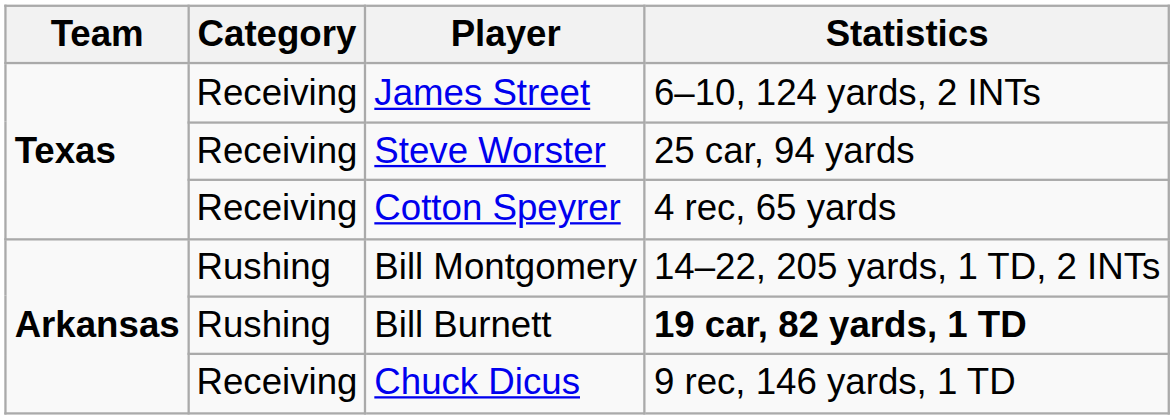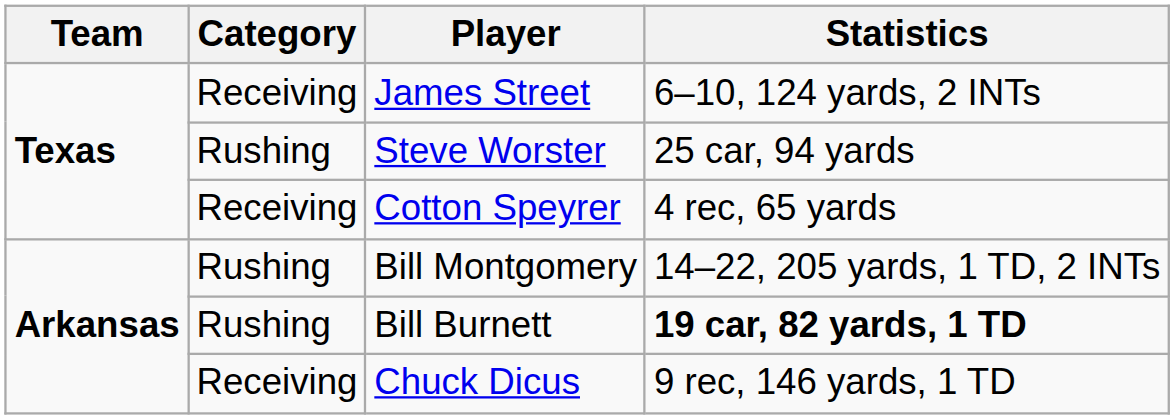(277, 150) Receiving -> (264, 150) Rushing
